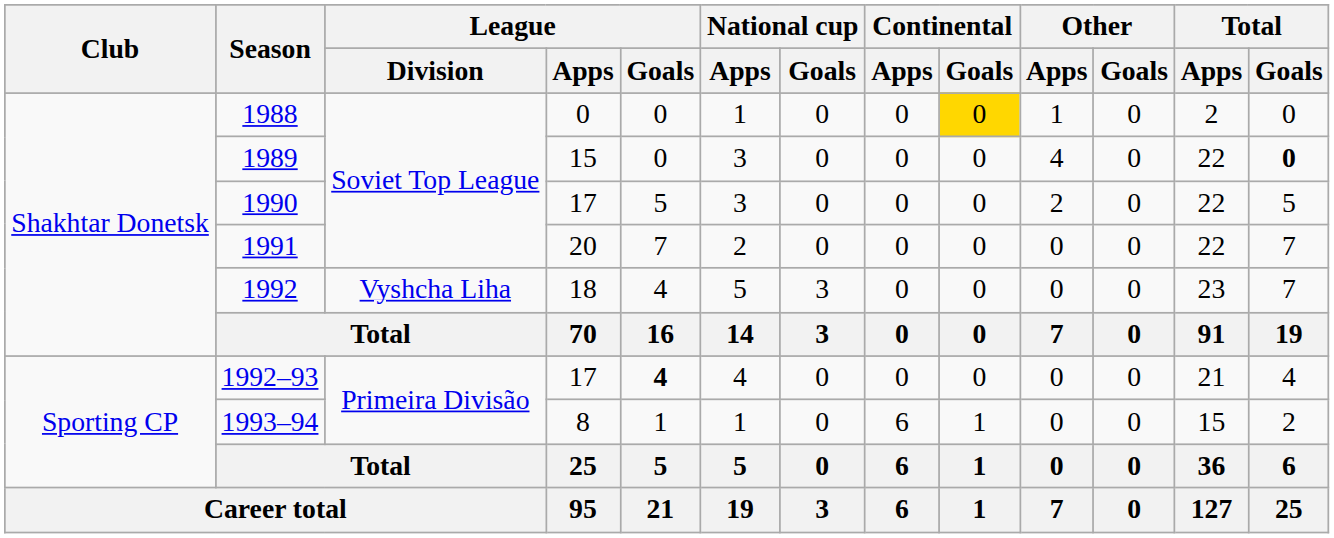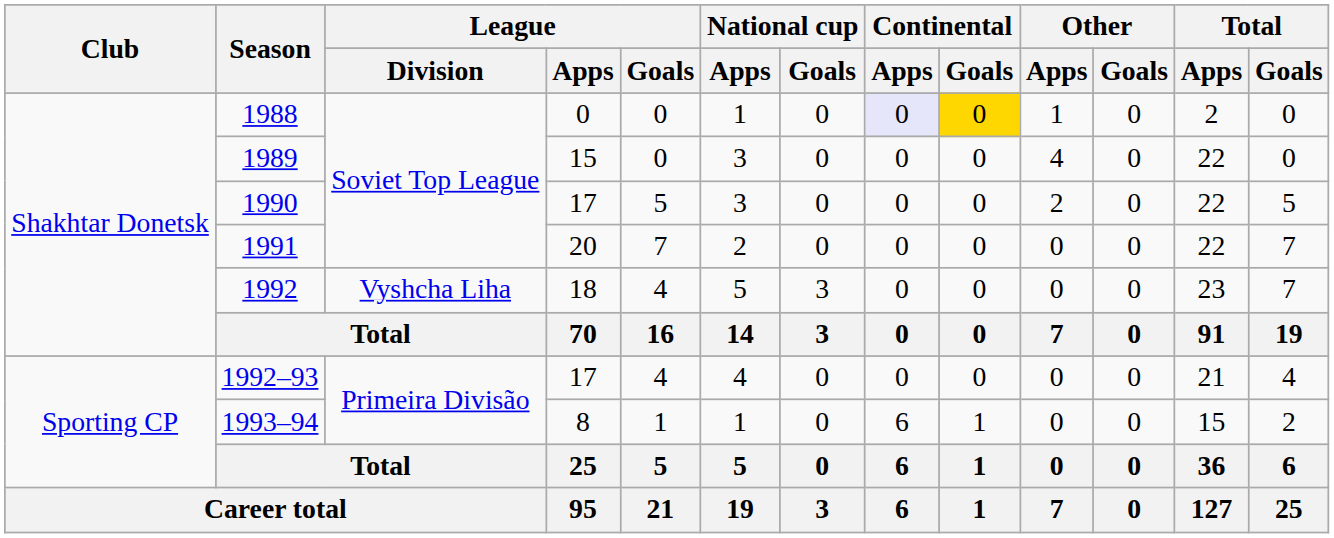(902, 114) no background -> (902, 114) lavender background
(1289, 158) bold -> (1289, 158) normal
(660, 377) bold -> (660, 377) normal
